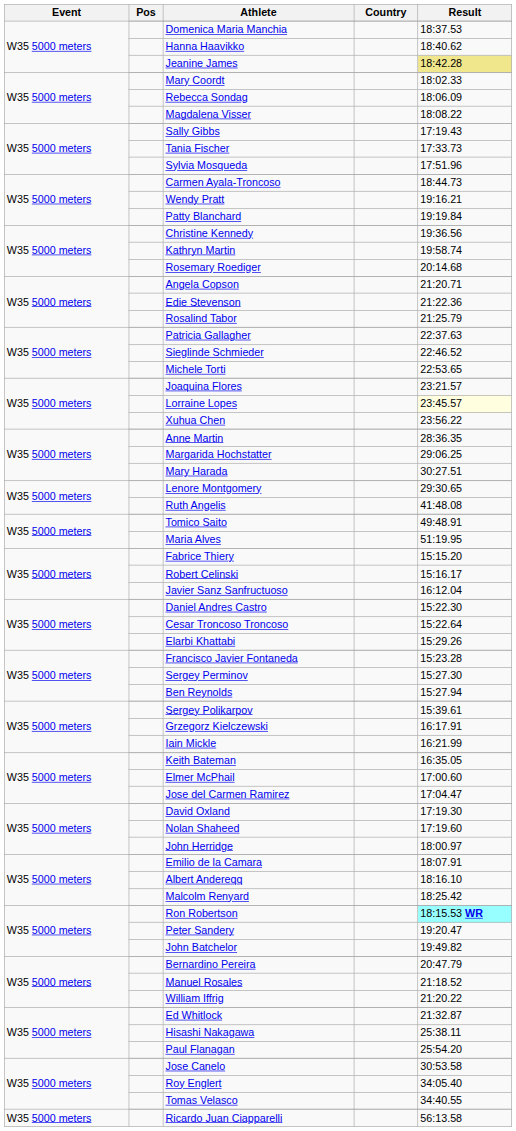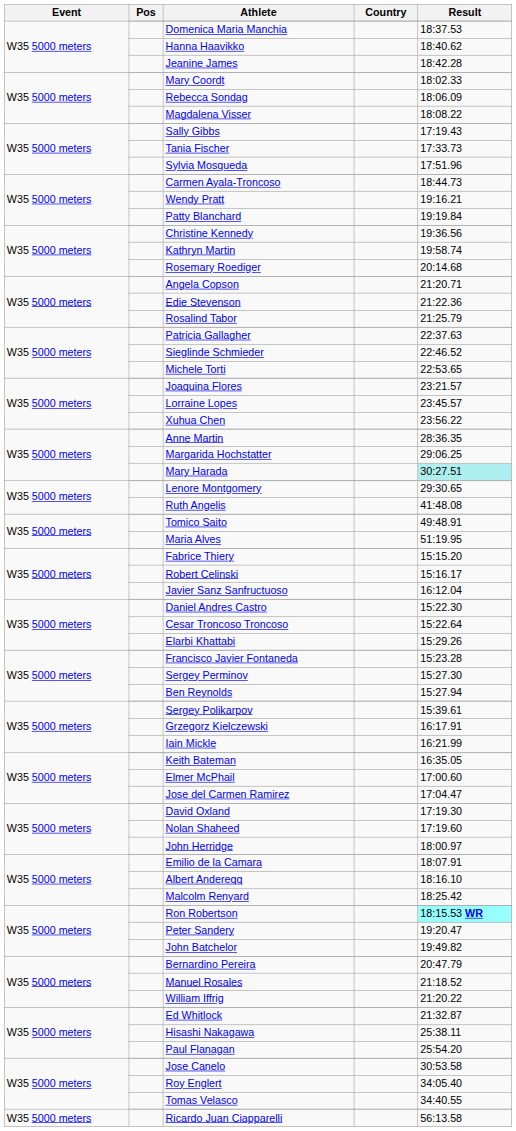(441, 64) khaki background -> (441, 64) no background
(441, 404) lightyellow background -> (441, 404) no background
(441, 472) no background -> (441, 472) paleturquoise background
